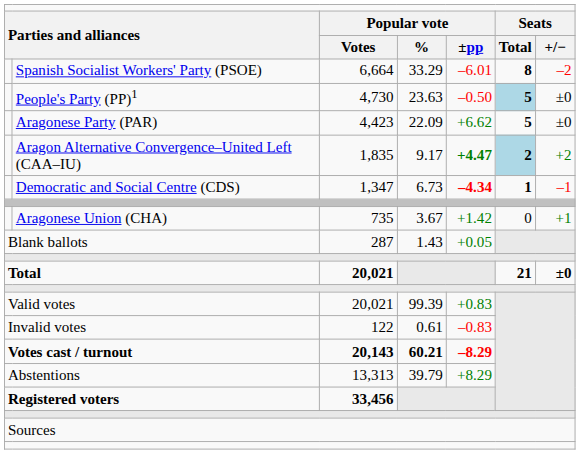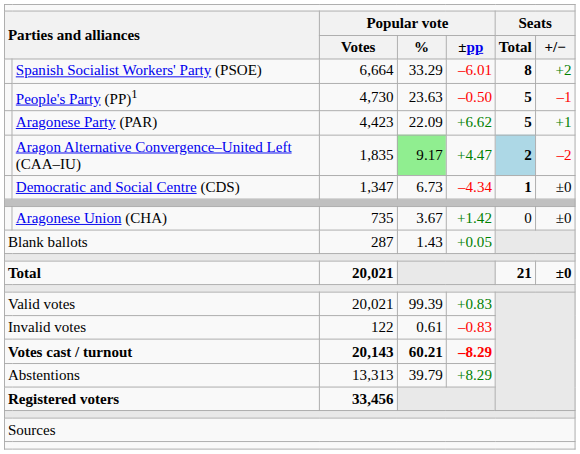(564, 71) –2 -> (564, 71) +2
(528, 96) lightblue background -> (528, 96) no background
(564, 96) ±0 -> (564, 96) –1
(564, 122) ±0 -> (564, 122) +1
(430, 155) no background -> (430, 155) lightgreen background
(474, 155) bold -> (475, 155) normal
(564, 155) +2 -> (564, 155) –2
(475, 187) bold -> (475, 187) normal
(564, 187) –1 -> (564, 187) ±0
(564, 218) +1 -> (564, 218) ±0
